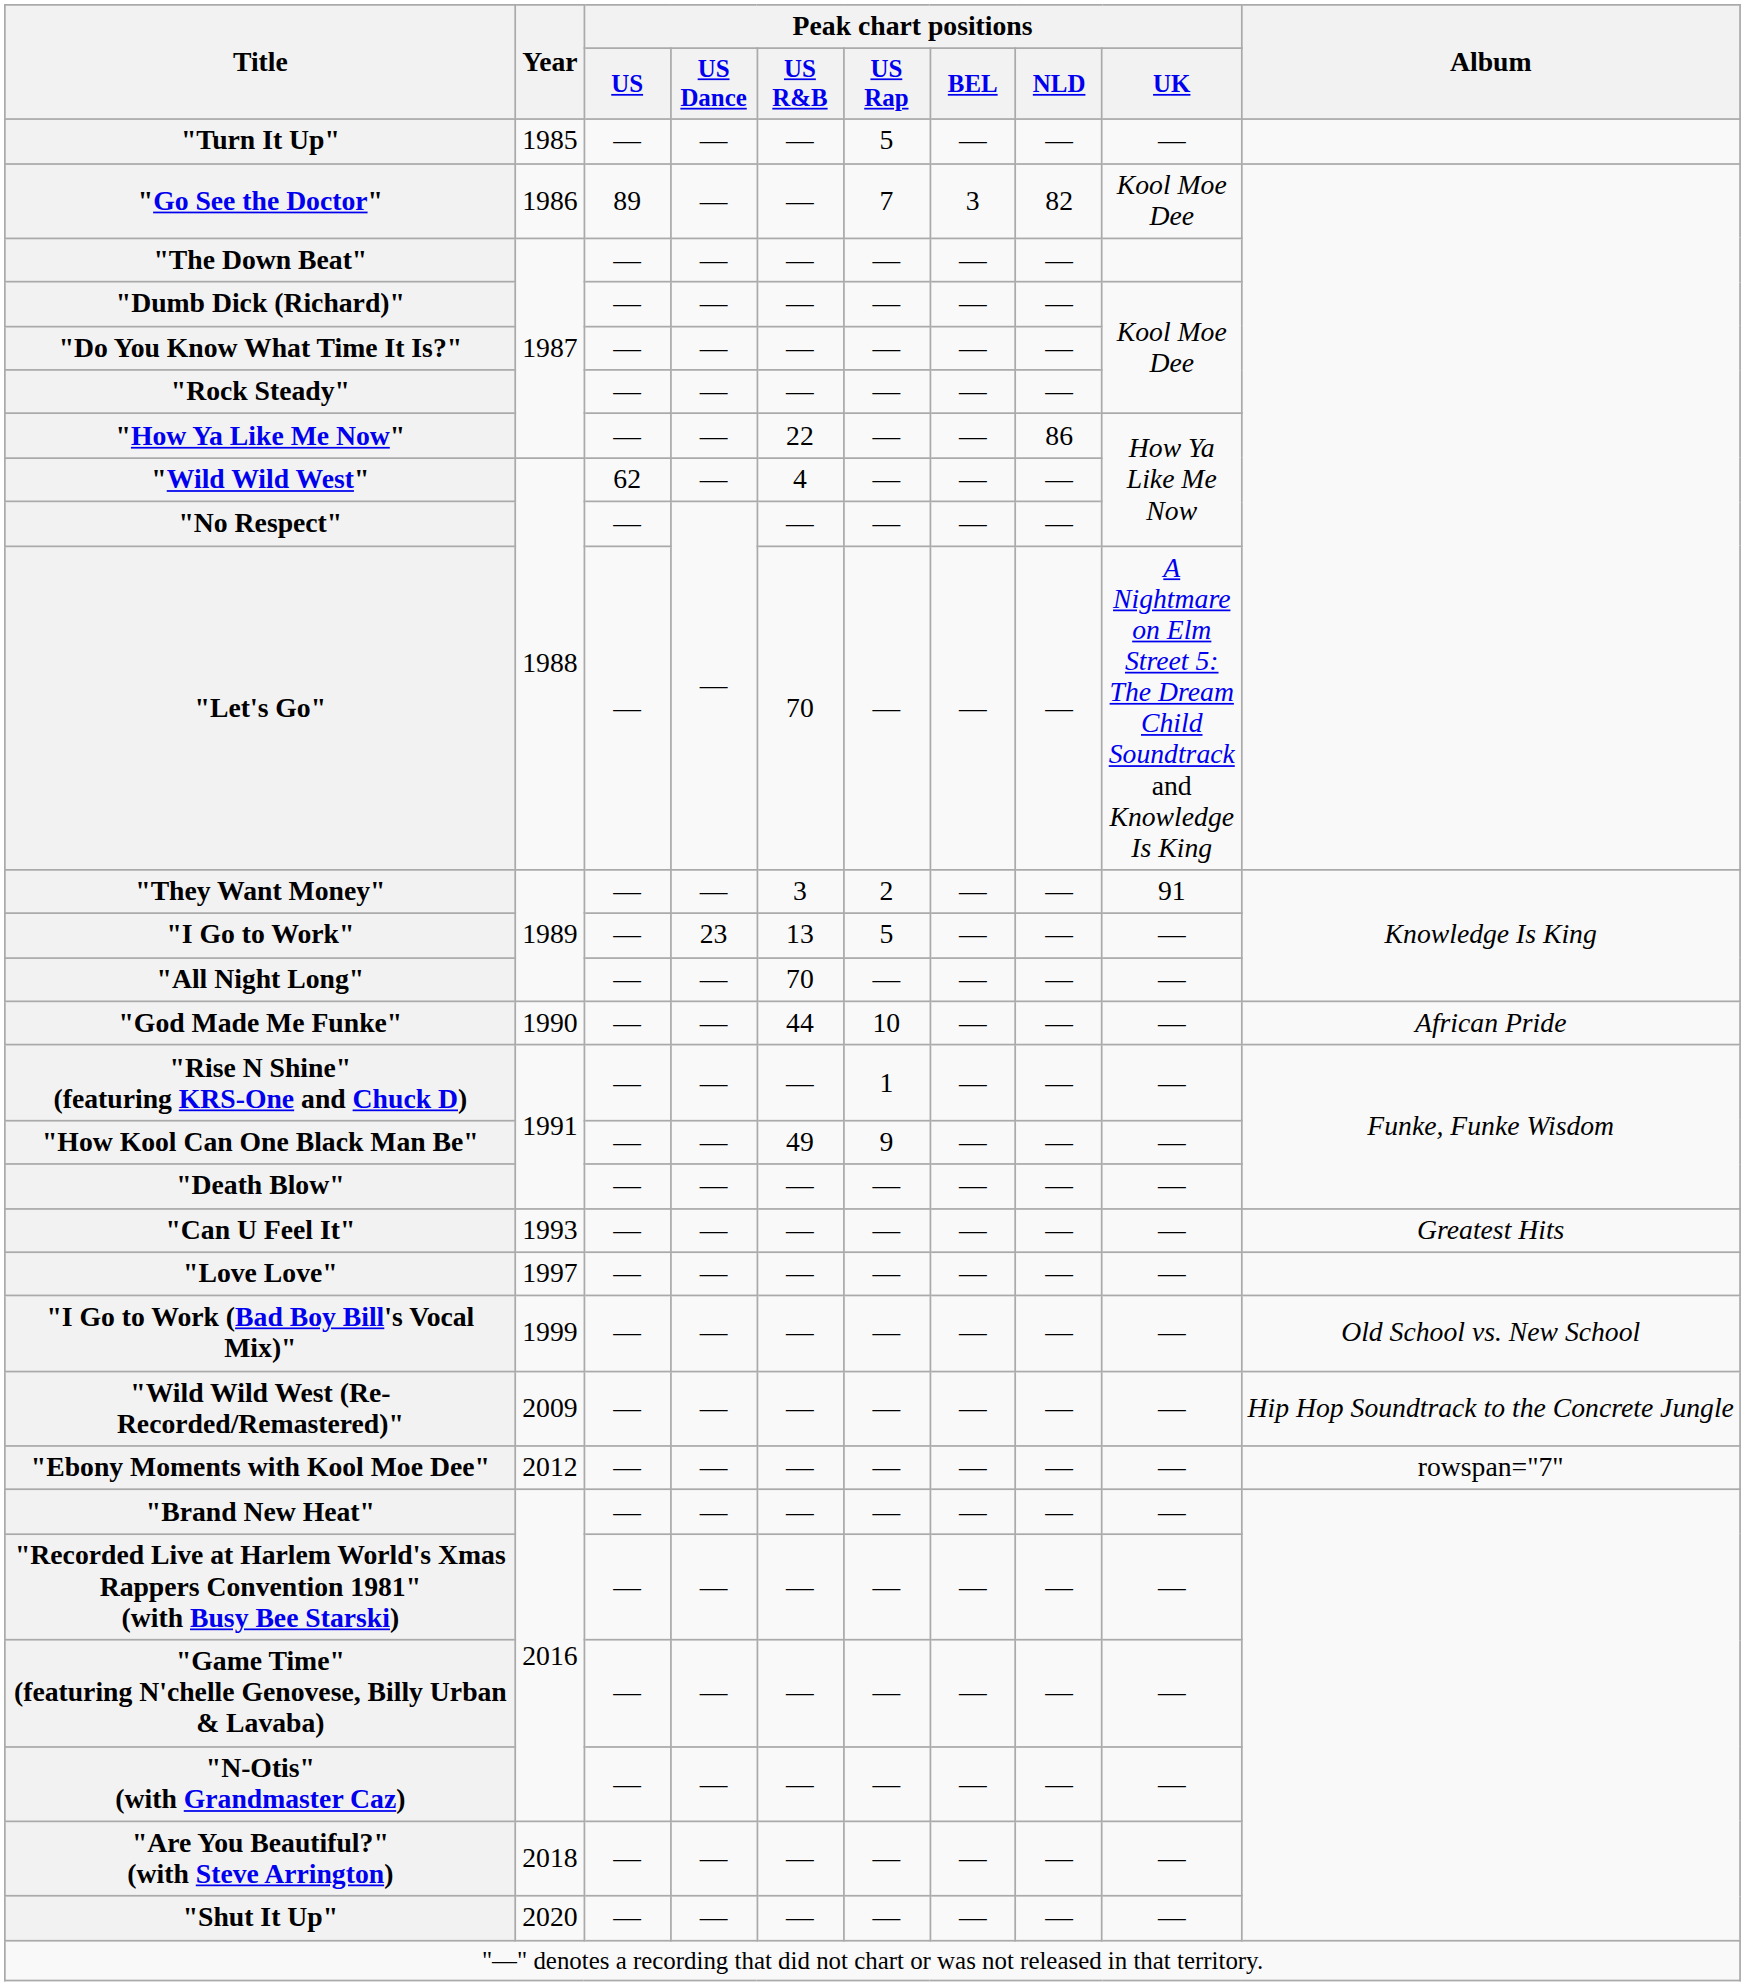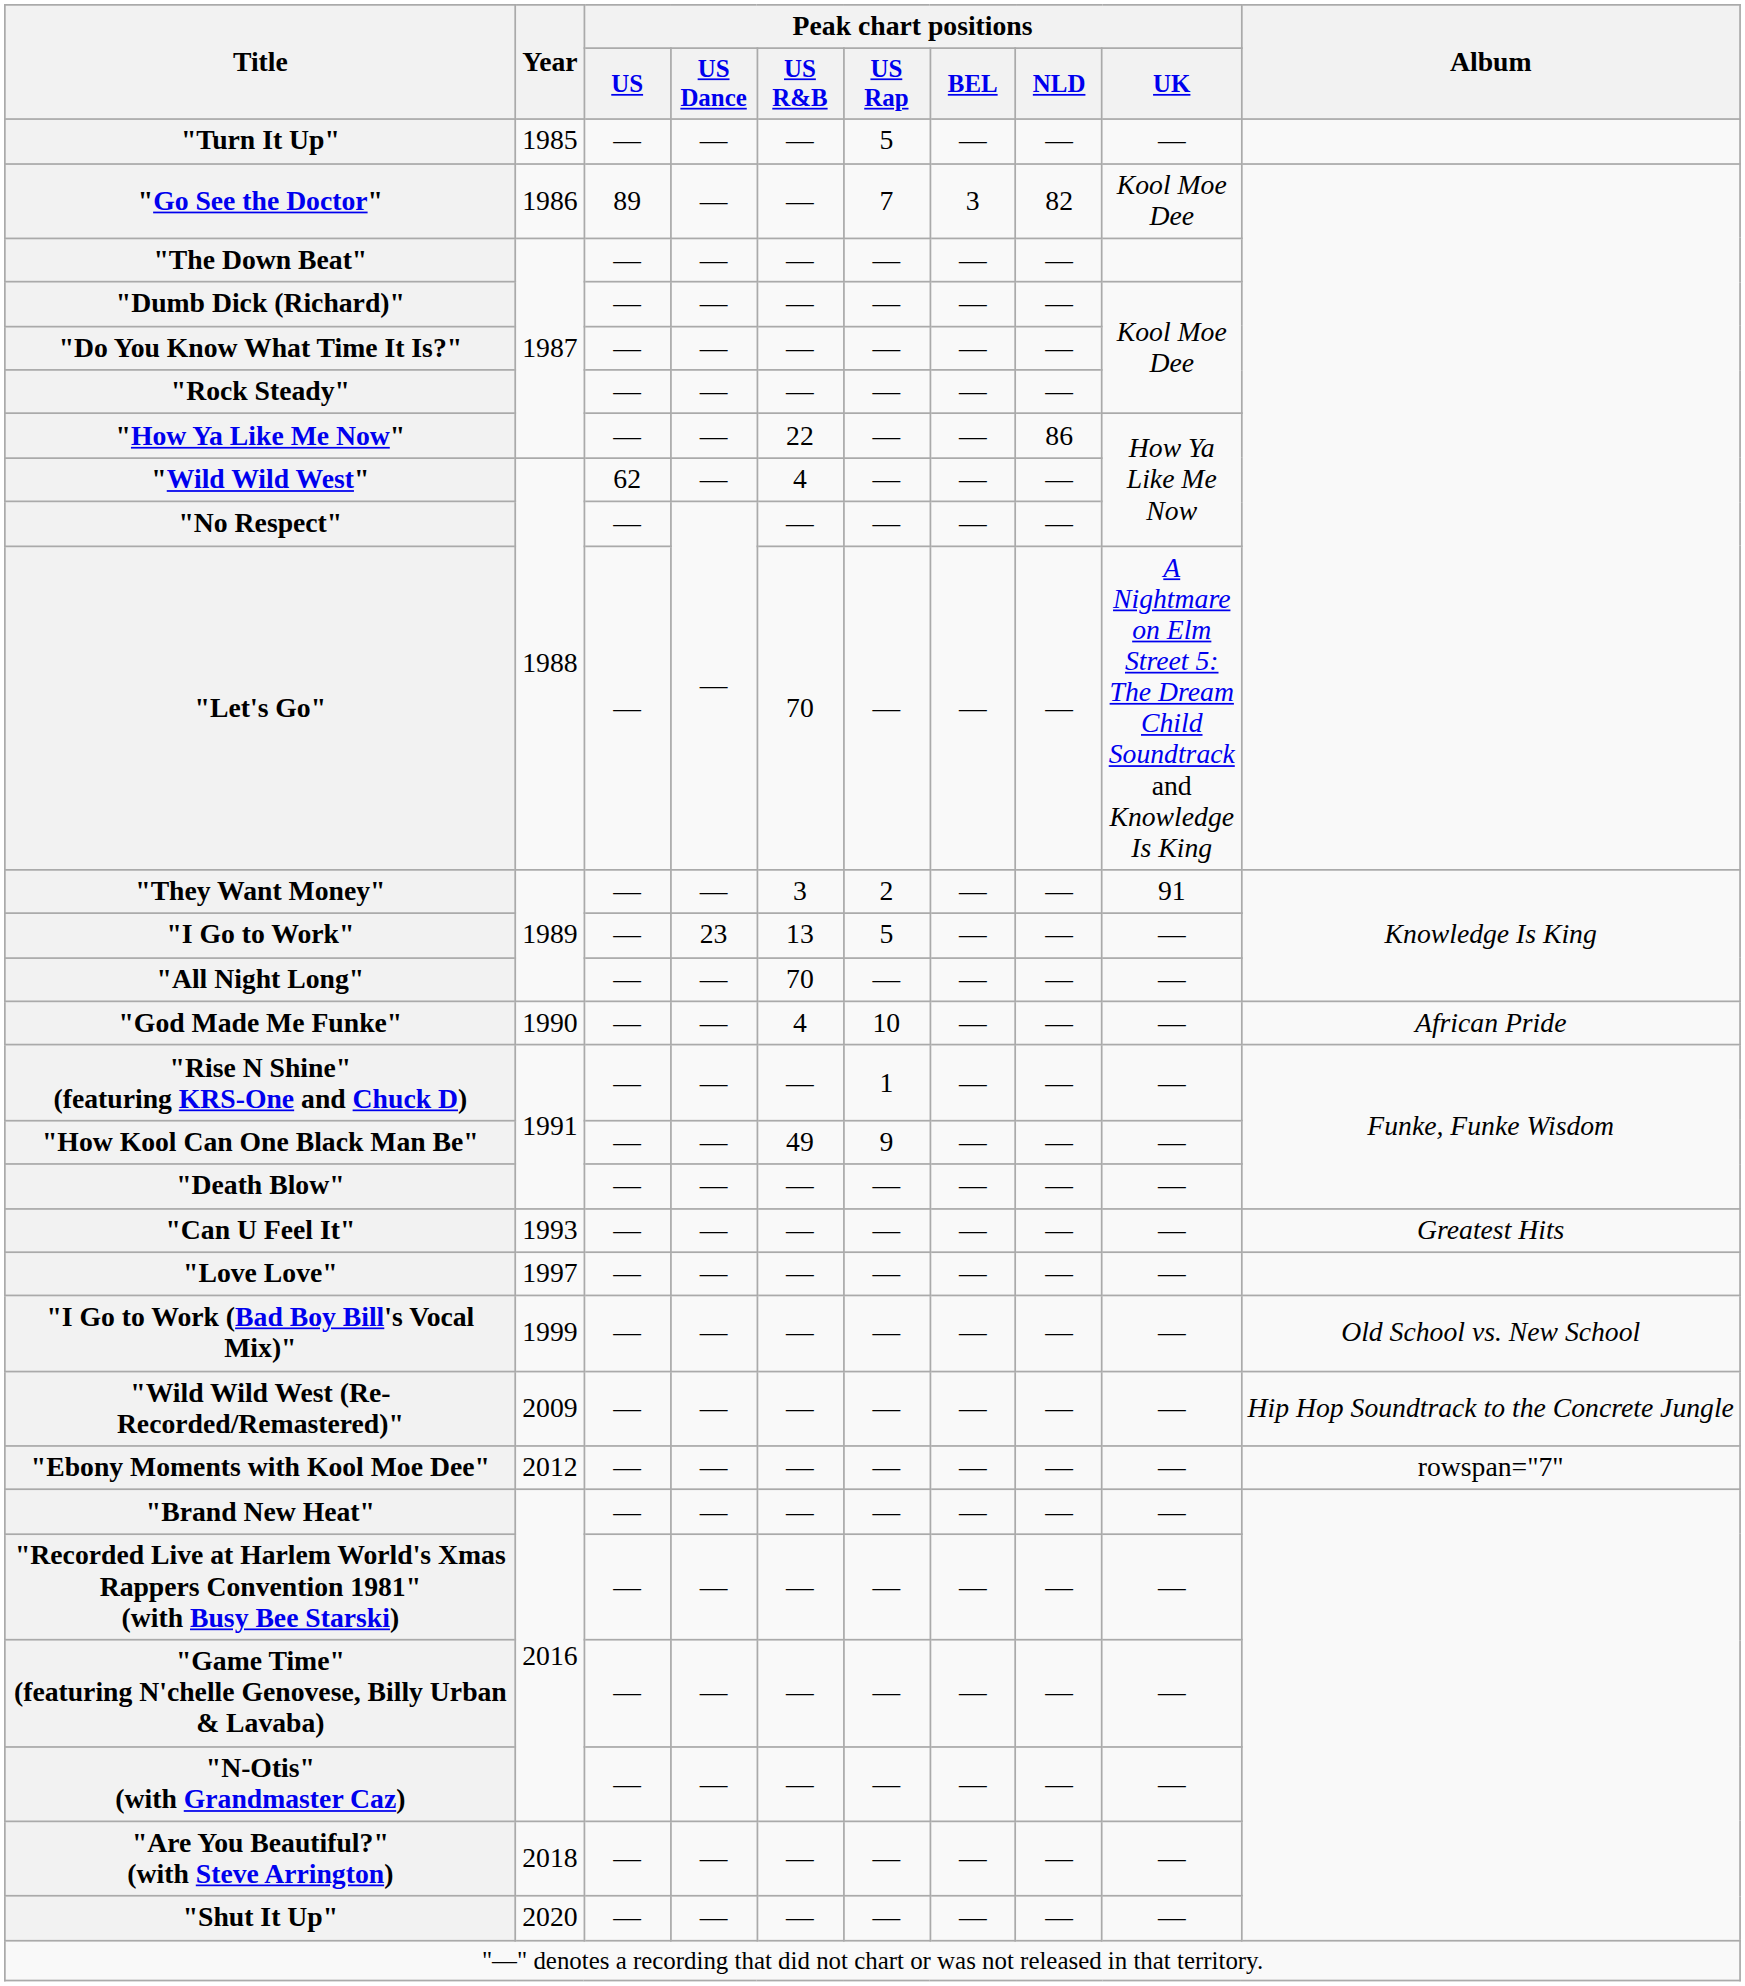(800, 1022) 44 -> (800, 1022) 4
